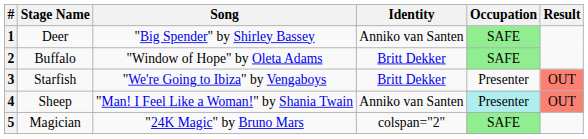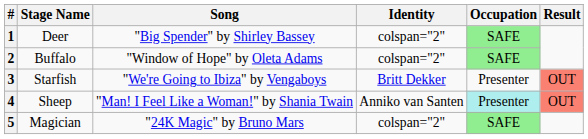(411, 36) Anniko van Santen -> (411, 36) colspan="2"
(411, 58) Britt Dekker -> (411, 58) colspan="2"
